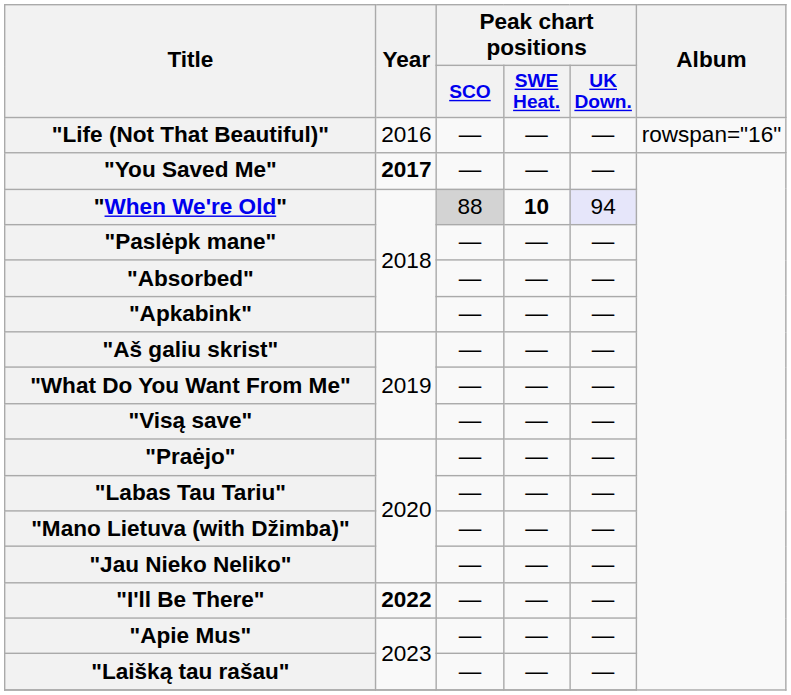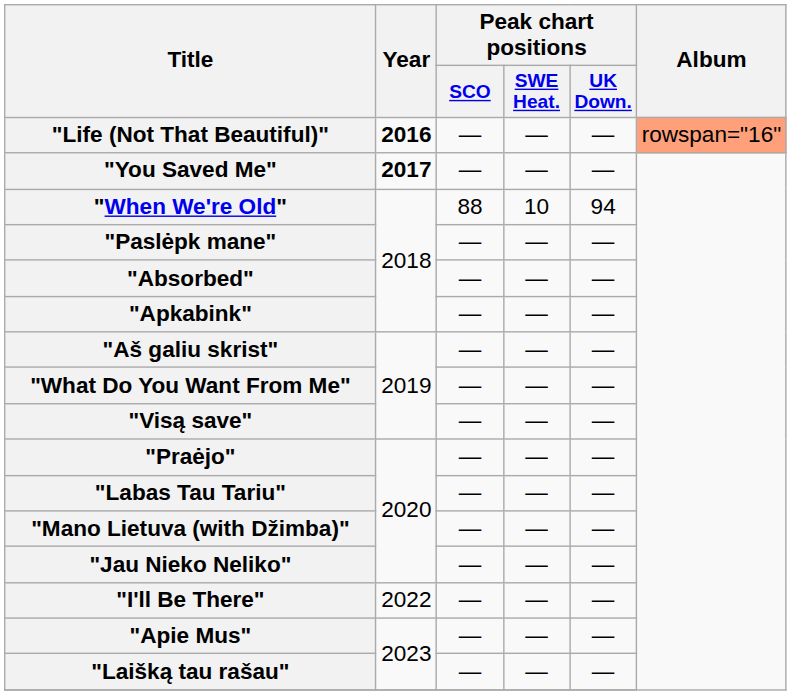(406, 134) normal -> (406, 134) bold
(711, 134) no background -> (711, 134) lightsalmon background
(470, 206) lightgrey background -> (470, 206) no background
(537, 206) bold -> (537, 206) normal
(603, 206) lavender background -> (603, 206) no background
(406, 600) bold -> (406, 600) normal
